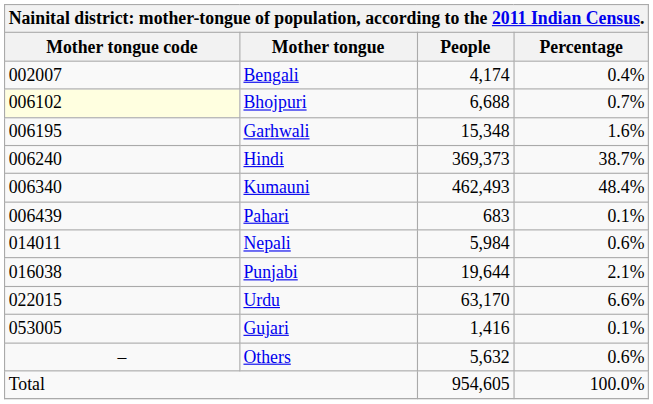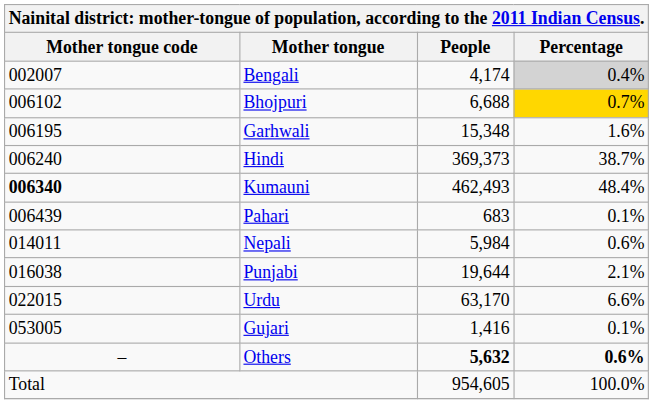(626, 74) no background -> (626, 74) lightgrey background
(35, 103) lightyellow background -> (35, 103) no background
(626, 103) no background -> (626, 103) gold background
(35, 187) normal -> (35, 187) bold
(490, 356) normal -> (490, 356) bold
(626, 356) normal -> (624, 356) bold
